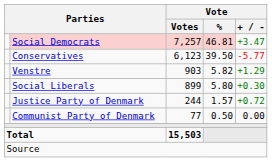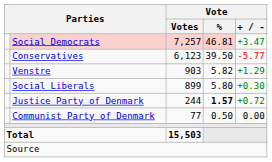(222, 101) normal -> (222, 101) bold
